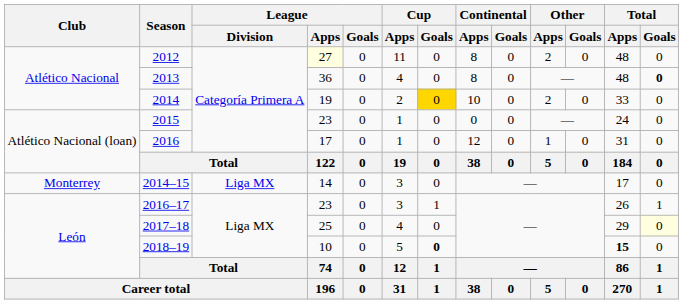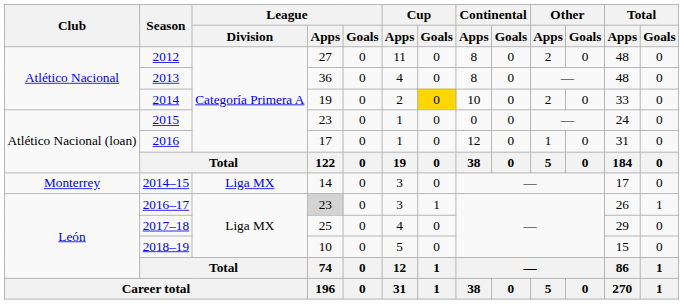(325, 57) lightyellow background -> (325, 57) no background
(659, 78) bold -> (659, 78) normal
(325, 204) no background -> (325, 204) lightgrey background
(659, 225) lightyellow background -> (659, 225) no background
(437, 246) bold -> (437, 246) normal
(622, 246) bold -> (622, 246) normal
